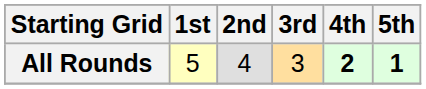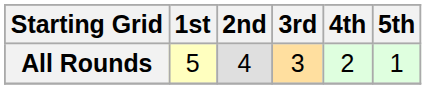(348, 63) bold -> (348, 63) normal
(397, 63) bold -> (397, 63) normal
